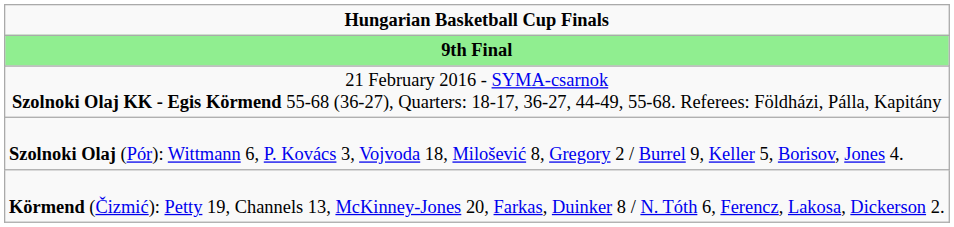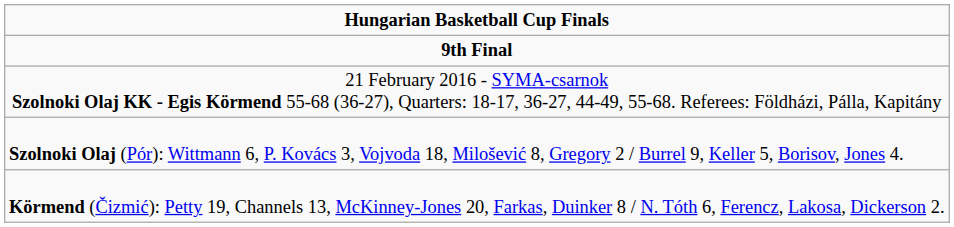(477, 50) lightgreen background -> (477, 50) no background
